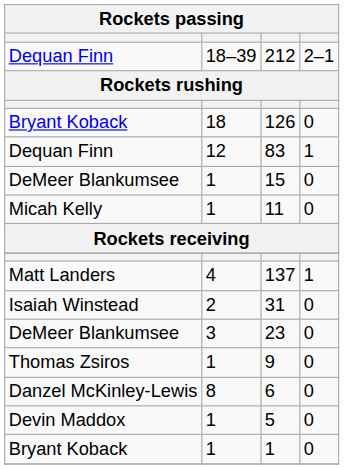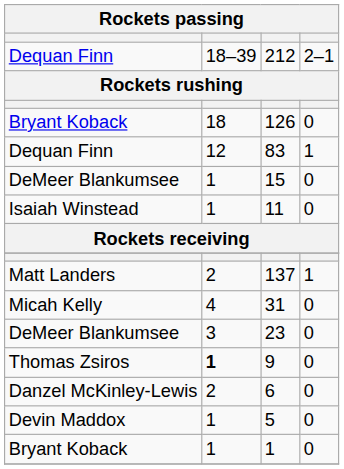(55, 209) Micah Kelly -> (74, 209) Isaiah Winstead
(211, 275) 4 -> (211, 275) 2
(74, 304) Isaiah Winstead -> (55, 304) Micah Kelly
(211, 304) 2 -> (211, 304) 4
(211, 362) normal -> (211, 362) bold
(211, 391) 8 -> (211, 391) 2
